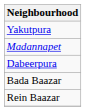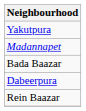(32, 64) Dabeerpura -> (34, 64) Bada Baazar
(34, 81) Bada Baazar -> (32, 81) Dabeerpura
